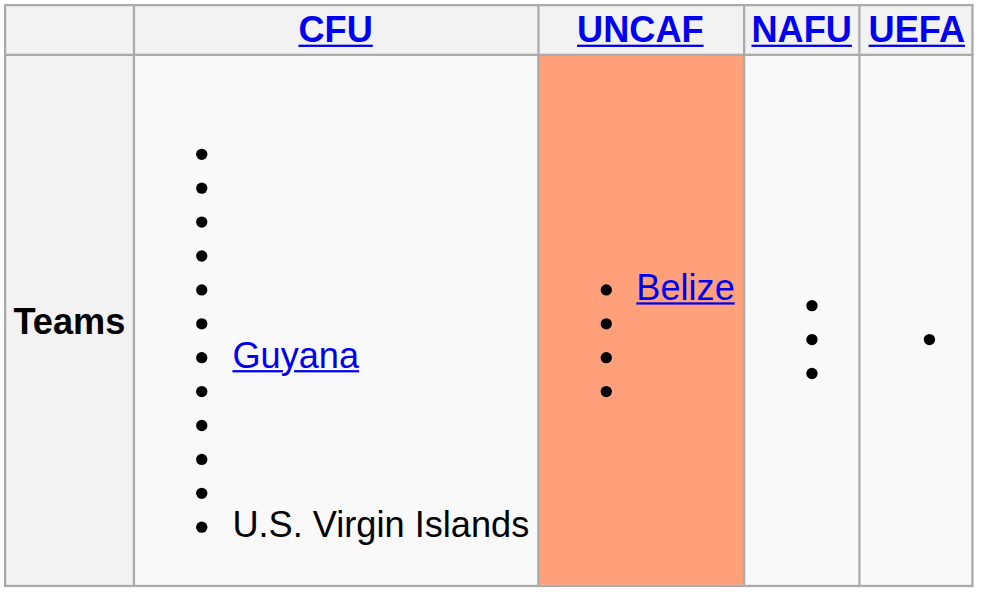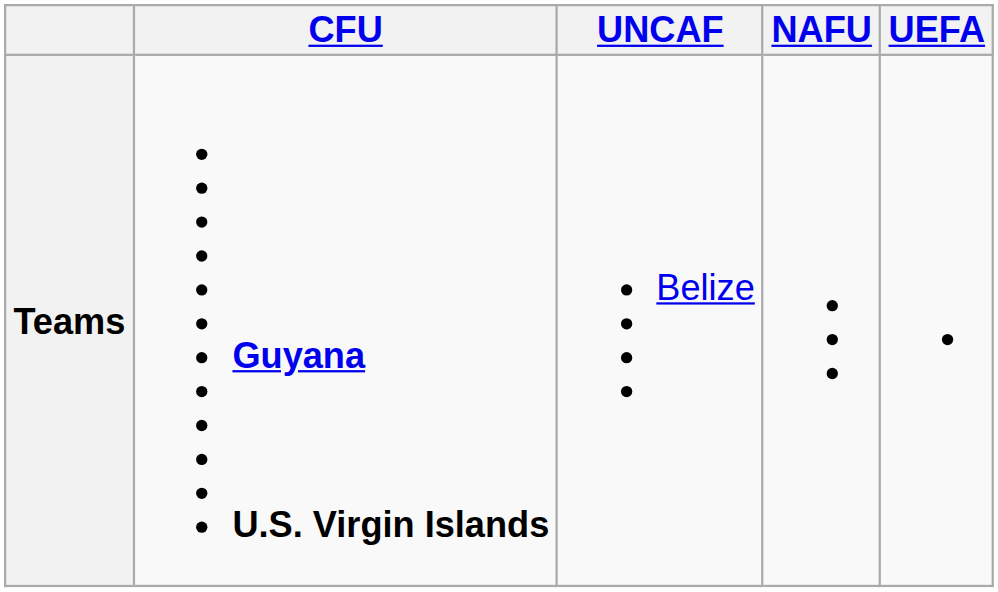(336, 339) normal -> (346, 339) bold
(640, 336) lightsalmon background -> (660, 336) no background
